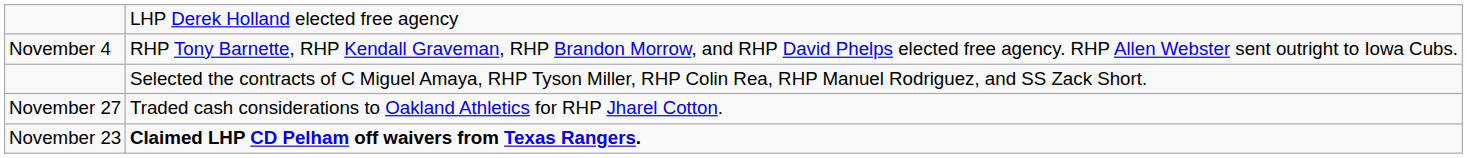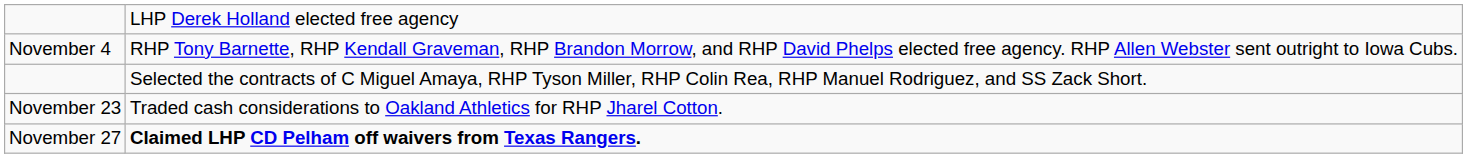(65, 108) November 27 -> (65, 108) November 23
(65, 138) November 23 -> (65, 138) November 27
